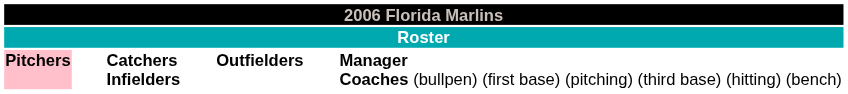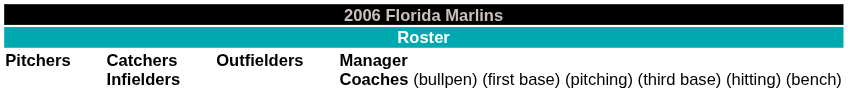(38, 60) pink background -> (38, 60) no background
